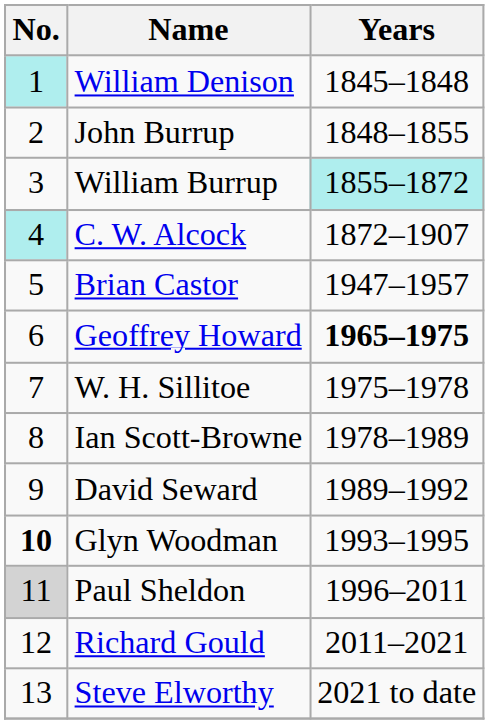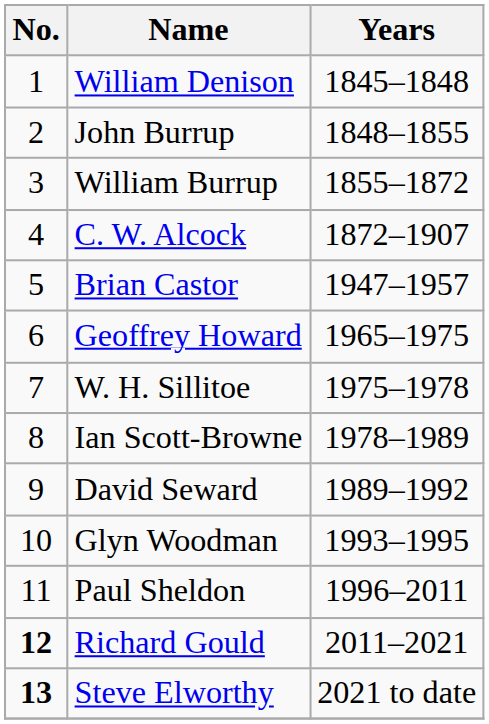(36, 81) paleturquoise background -> (36, 81) no background
(397, 183) paleturquoise background -> (397, 183) no background
(36, 234) paleturquoise background -> (36, 234) no background
(397, 336) bold -> (397, 336) normal
(36, 540) bold -> (36, 540) normal
(36, 591) lightgrey background -> (36, 591) no background
(36, 642) normal -> (36, 642) bold
(36, 693) normal -> (36, 693) bold
